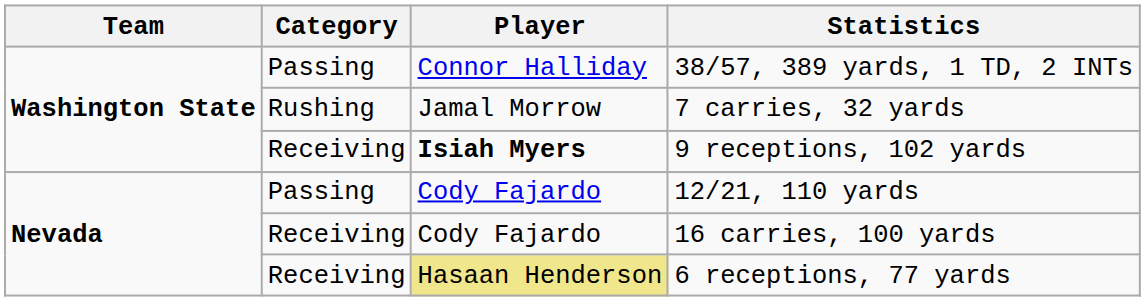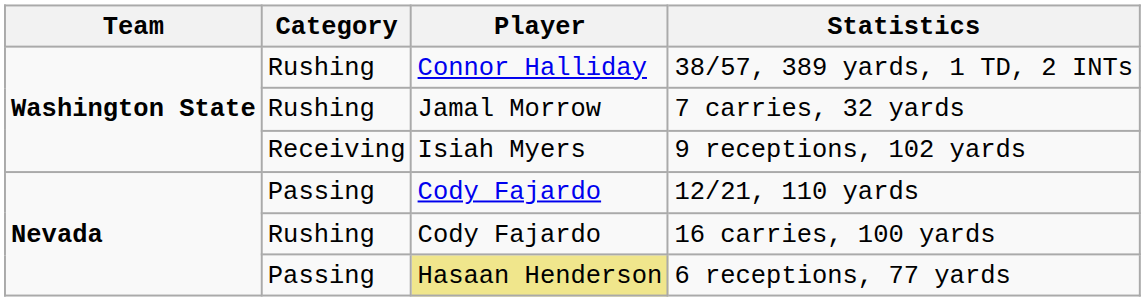(321, 68) Passing -> (321, 68) Rushing
(502, 151) bold -> (502, 151) normal
(337, 234) Receiving -> (321, 234) Rushing
(337, 275) Receiving -> (321, 275) Passing
